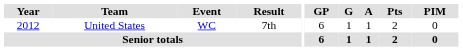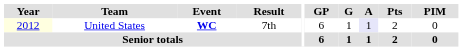(28, 25) no background -> (28, 25) lightyellow background
(207, 25) normal -> (207, 25) bold
(369, 25) no background -> (369, 25) lavender background
